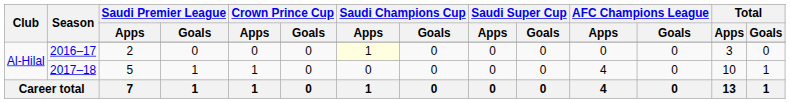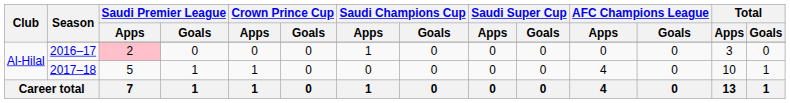(130, 51) no background -> (130, 51) pink background
(368, 51) lightyellow background -> (368, 51) no background
